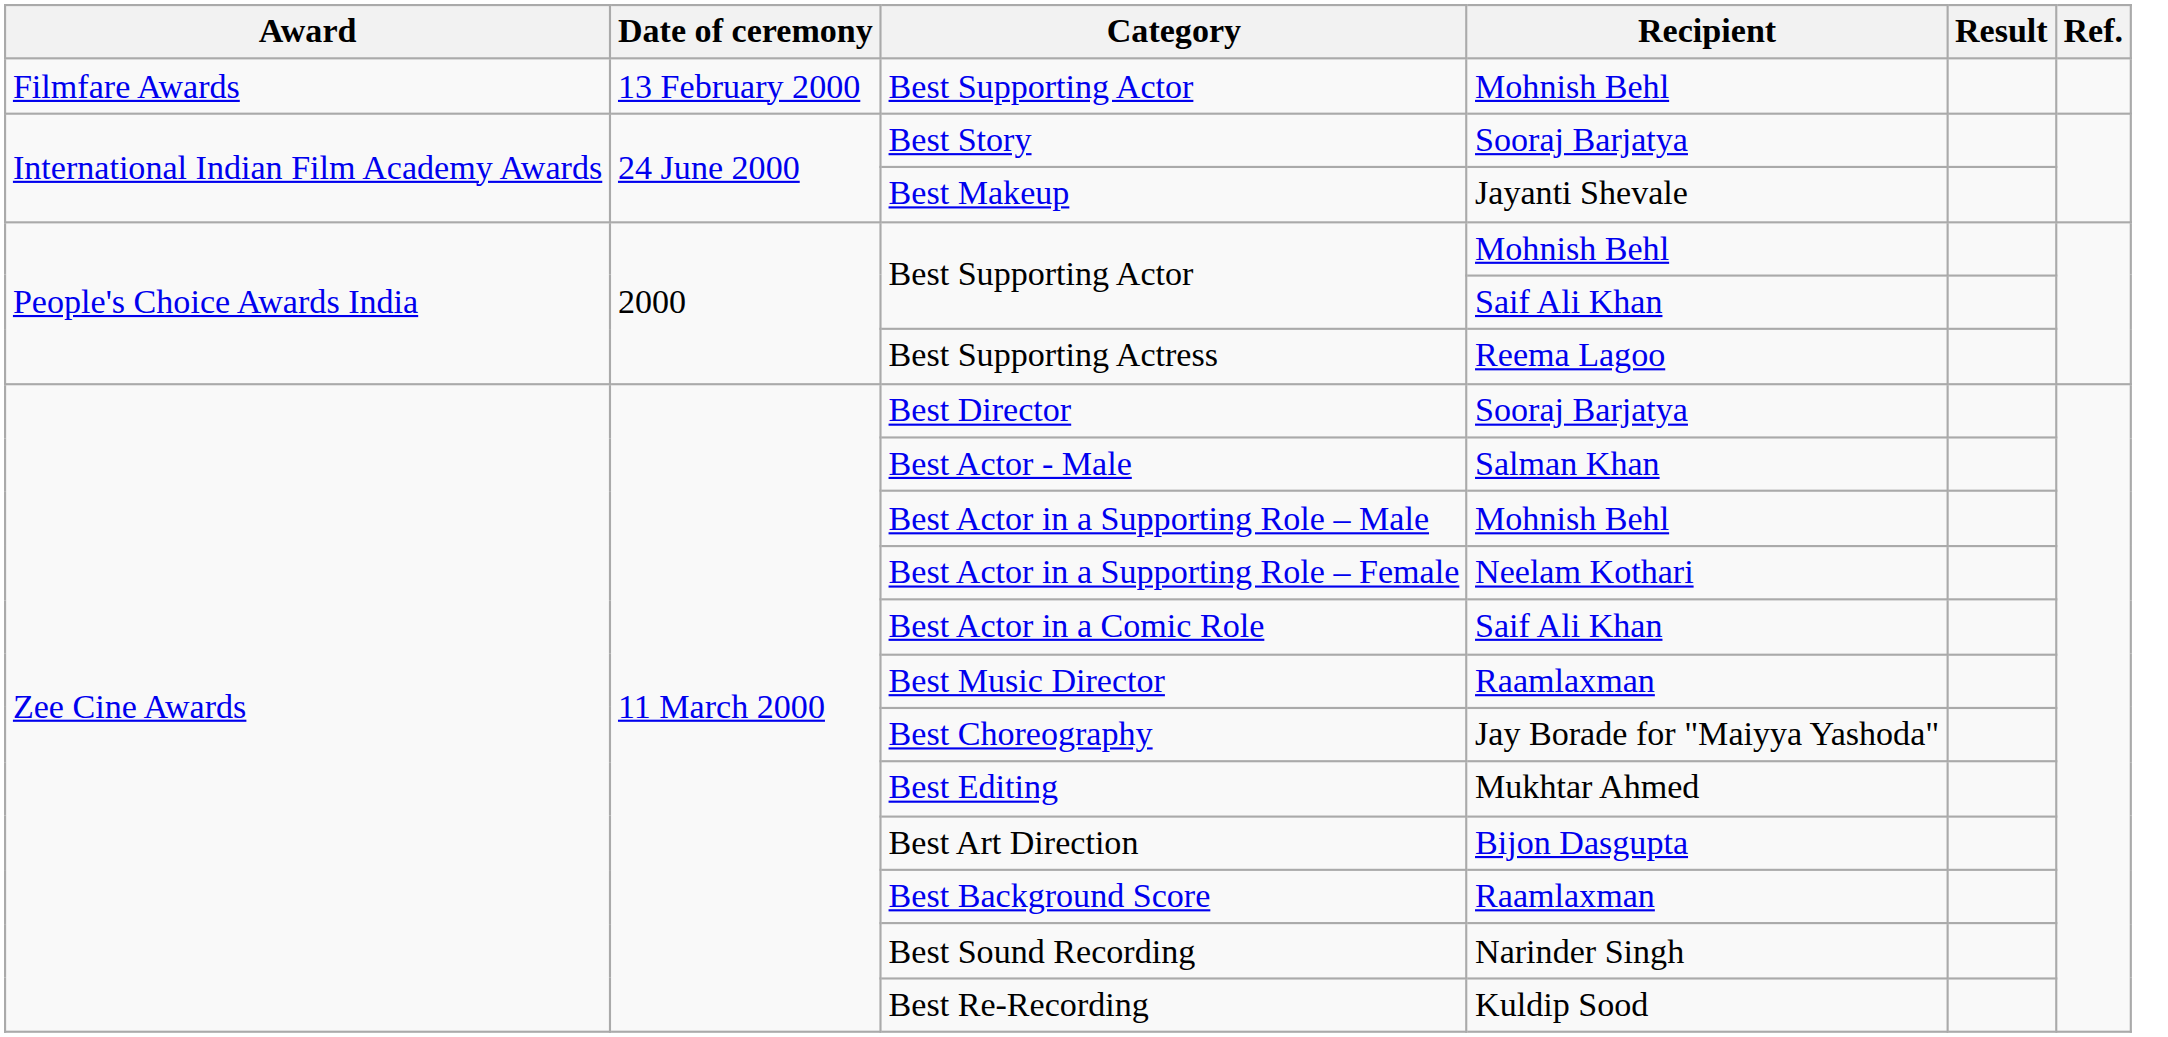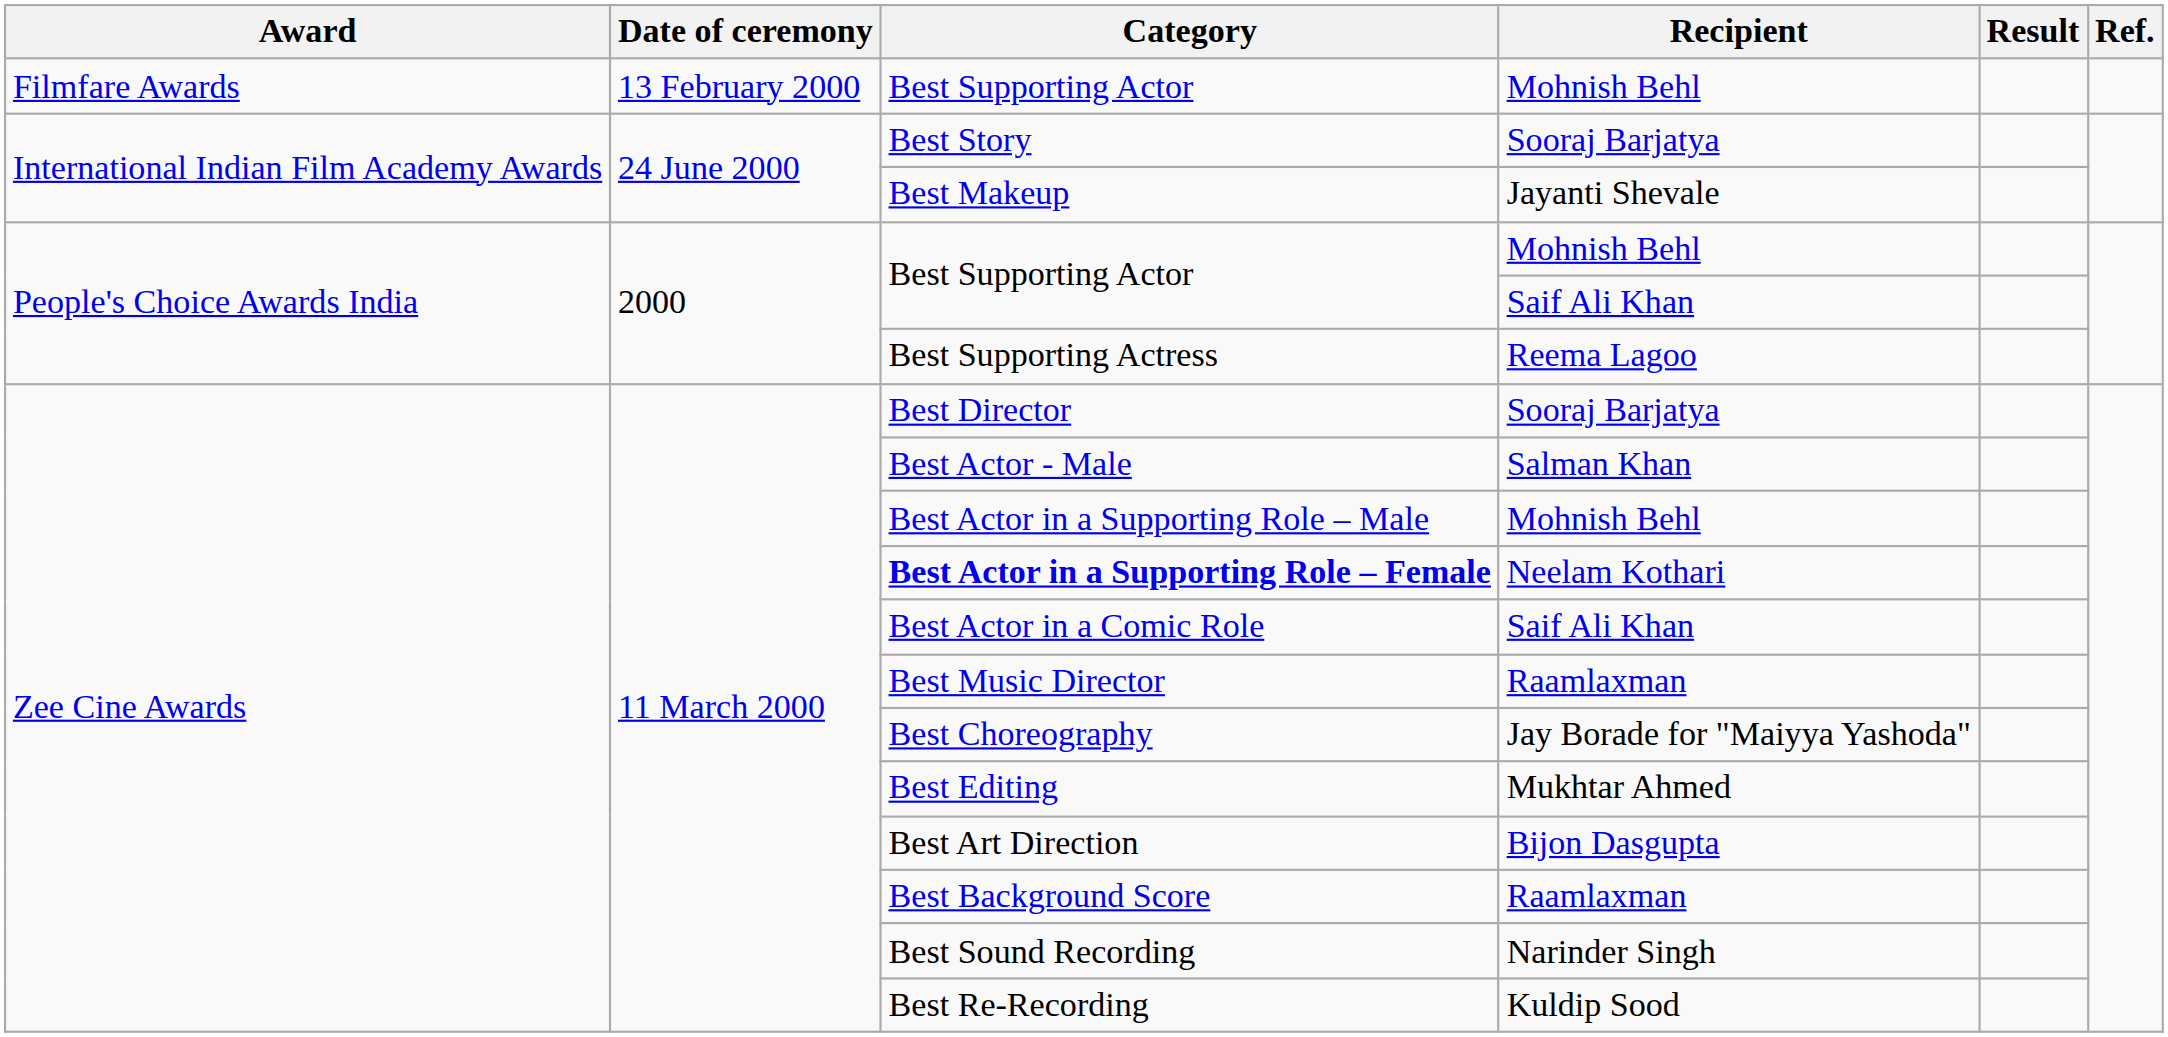(1174, 572) normal -> (1190, 572) bold
